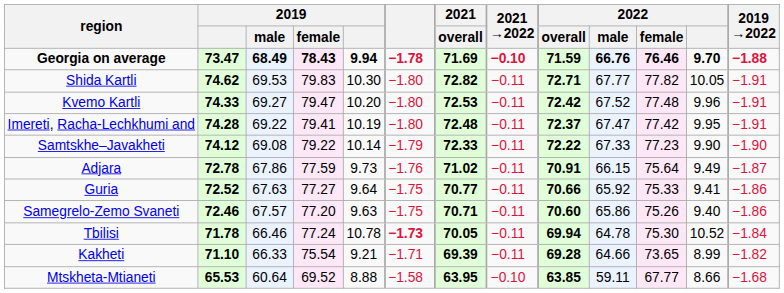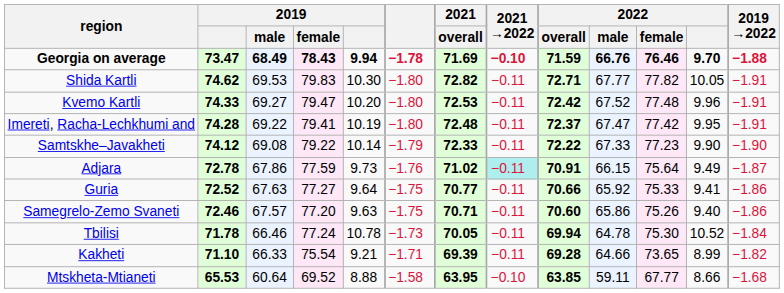(508, 168) no background -> (508, 168) paleturquoise background
(406, 233) bold -> (406, 233) normal
